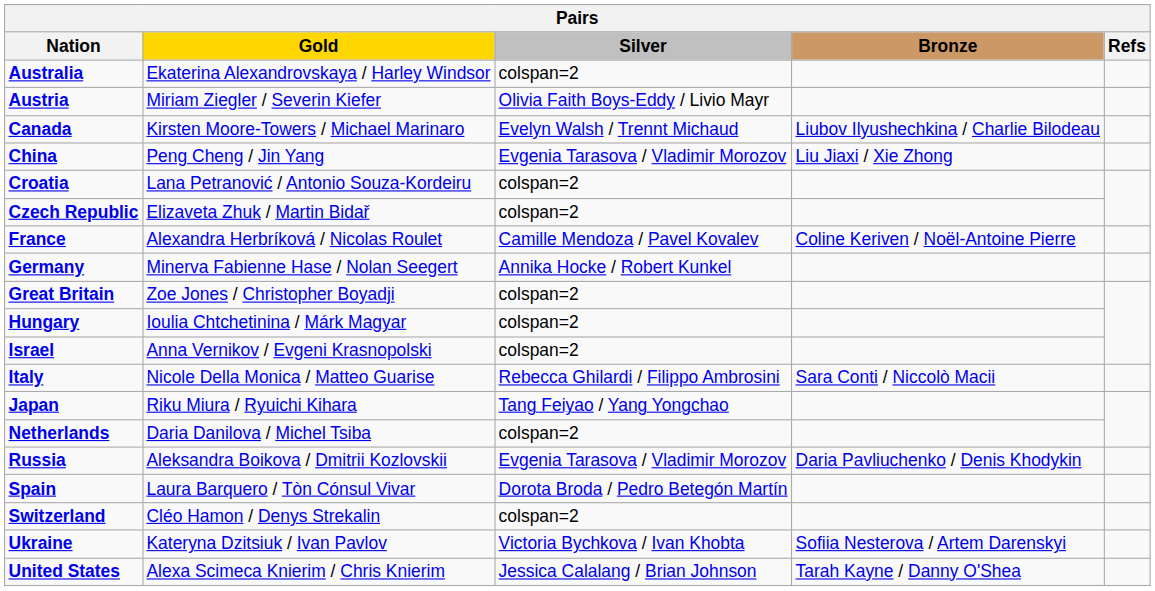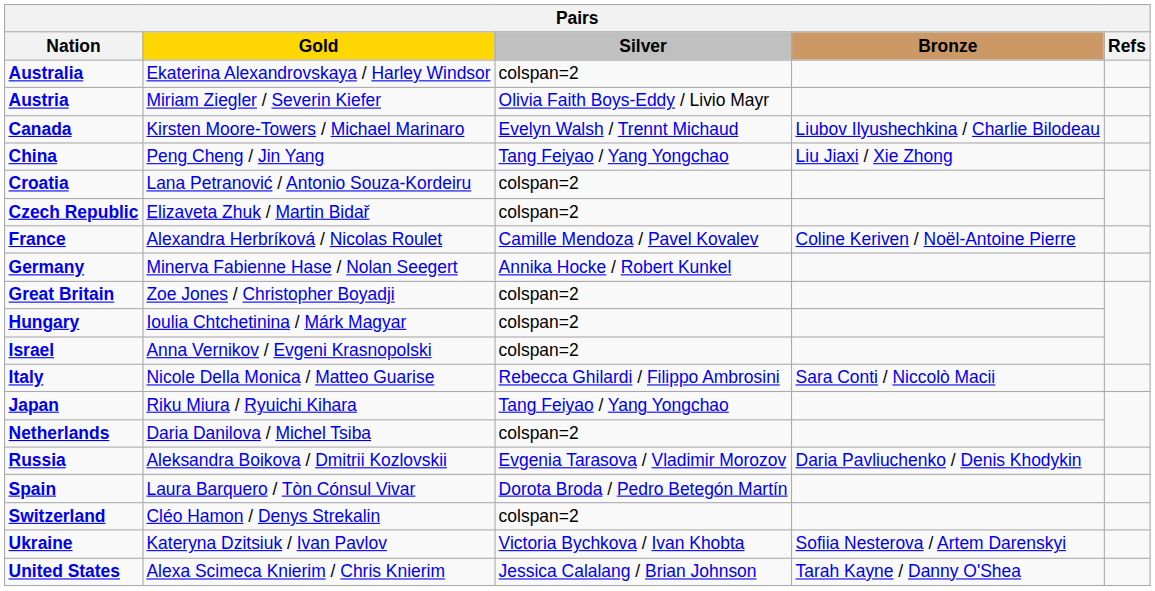(642, 156) Evgenia Tarasova / Vladimir Morozov -> (614, 156) Tang Feiyao / Yang Yongchao
